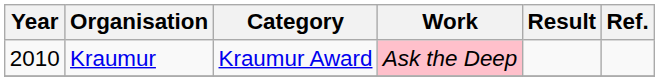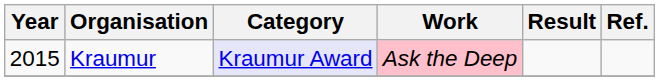(35, 57) 2010 -> (35, 57) 2015
(295, 57) no background -> (295, 57) lavender background
